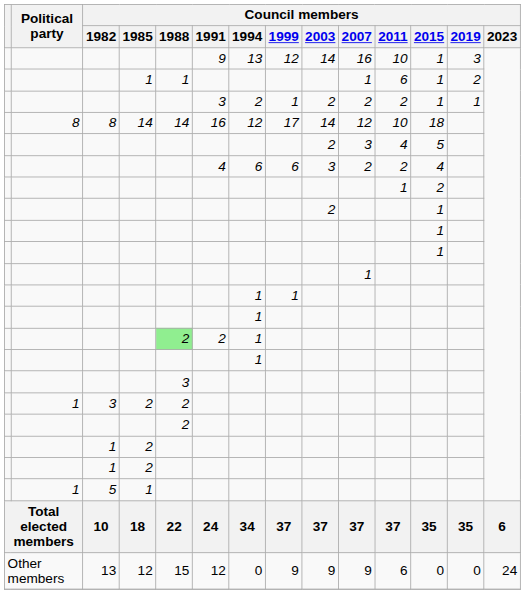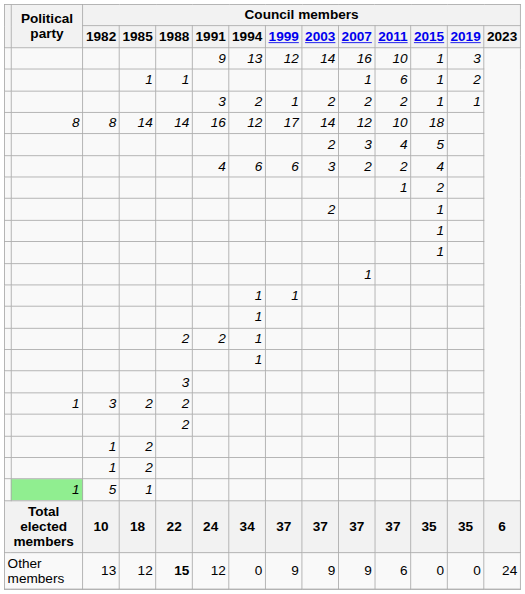(185, 338) lightgreen background -> (185, 338) no background
(76, 489) no background -> (76, 489) lightgreen background
(182, 571) normal -> (182, 571) bold
